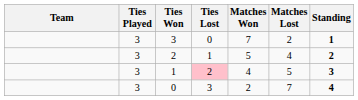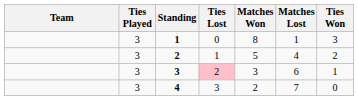columns swapped: (173, 18) <-> (331, 18)
(248, 39) 7 -> (255, 39) 8
(289, 39) 2 -> (296, 39) 1
(248, 71) 4 -> (255, 71) 3
(289, 71) 5 -> (296, 71) 6
